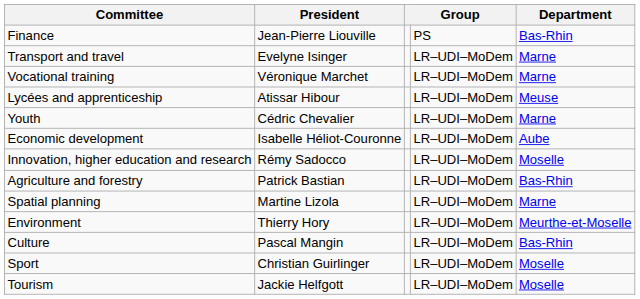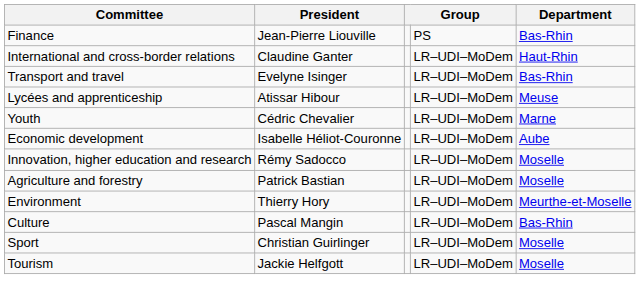+ row: (121, 56)
(537, 56) Marne -> (546, 77) Bas-Rhin
- row: (61, 77)
(546, 181) Bas-Rhin -> (541, 181) Moselle
- row: (54, 201)
